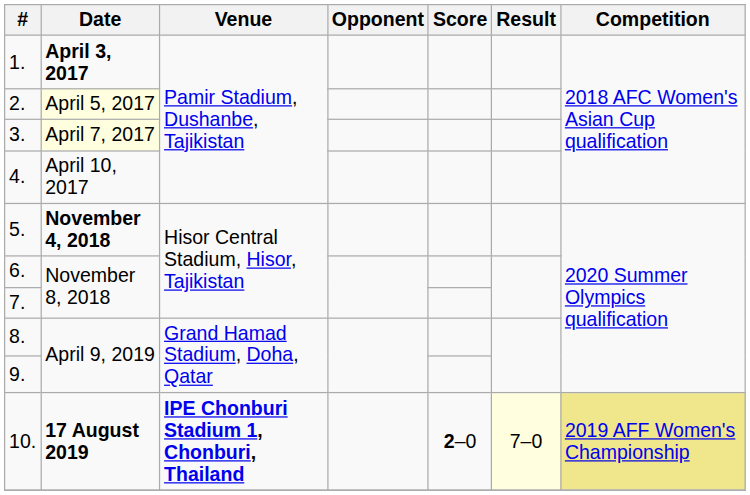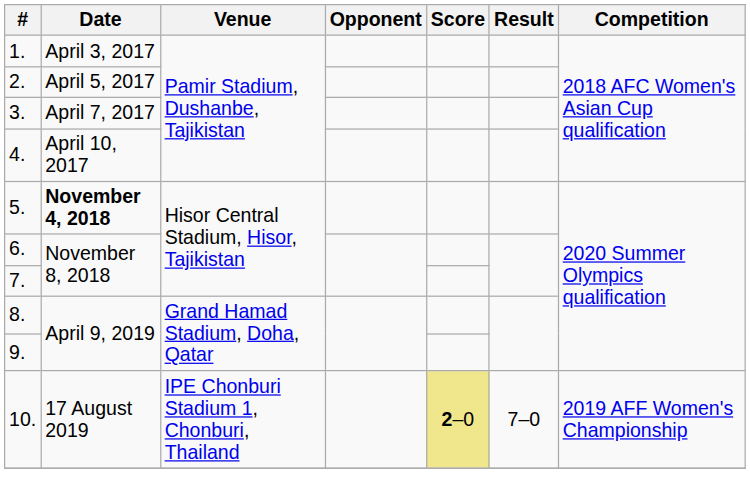(78, 61) bold -> (100, 50) normal
(100, 103) lightyellow background -> (100, 81) no background
(100, 134) lightyellow background -> (100, 112) no background
(92, 441) bold -> (89, 419) normal
(226, 441) bold -> (223, 419) normal
(460, 441) no background -> (458, 419) khaki background
(526, 441) lightyellow background -> (524, 419) no background
(650, 441) khaki background -> (648, 419) no background
